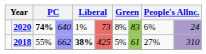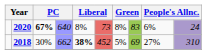(44, 27) 74% -> (44, 27) 67%
(81, 27) 1% -> (81, 27) 8%
(44, 42) 55% -> (44, 42) 30%
(104, 42) 425 -> (104, 42) 452
(135, 42) 61 -> (135, 42) 69
